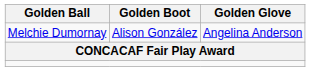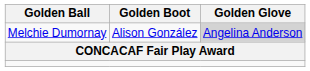(253, 32) no background -> (253, 32) lightgrey background
